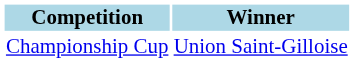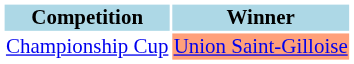(261, 46) no background -> (261, 46) lightsalmon background
